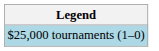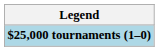(76, 35) normal -> (79, 35) bold
